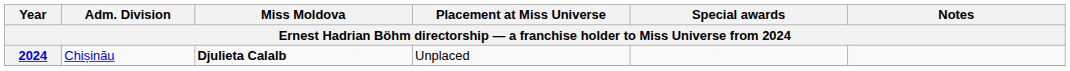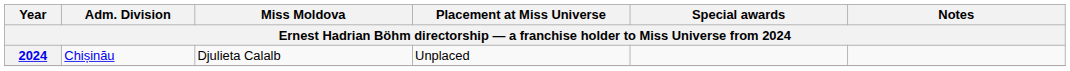(242, 56) bold -> (239, 56) normal
